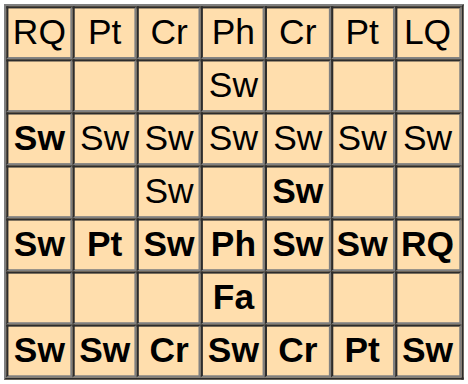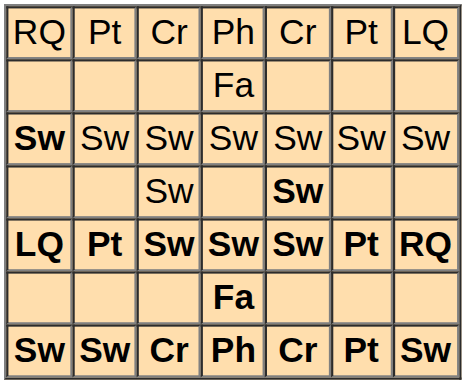(233, 85) Sw -> (233, 85) Fa
(39, 244) Sw -> (39, 244) LQ
(233, 244) Ph -> (233, 244) Sw
(362, 244) Sw -> (361, 244) Pt
(233, 350) Sw -> (233, 350) Ph
